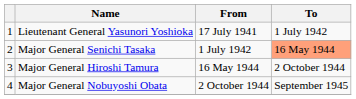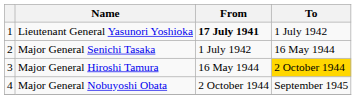(228, 31) normal -> (229, 31) bold
(304, 49) lightsalmon background -> (304, 49) no background
(309, 67) no background -> (309, 67) gold background
